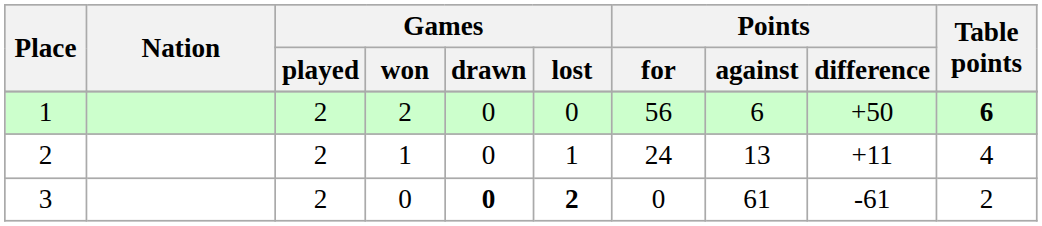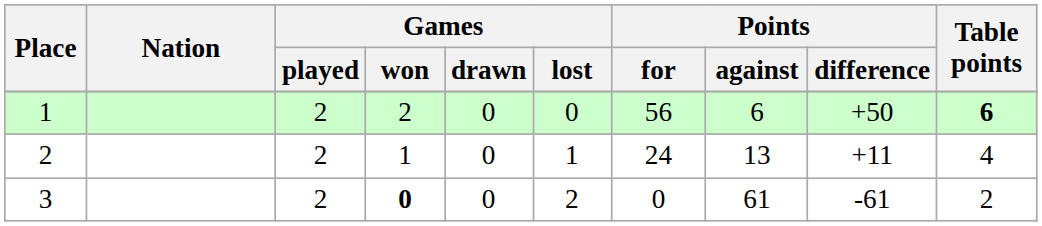(405, 198) normal -> (405, 198) bold
(489, 198) bold -> (489, 198) normal
(572, 198) bold -> (572, 198) normal
